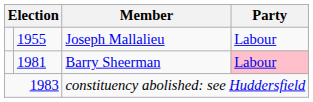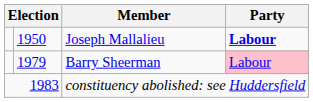(31, 39) 1955 -> (31, 39) 1950
(255, 39) normal -> (252, 39) bold
(31, 62) 1981 -> (31, 62) 1979
